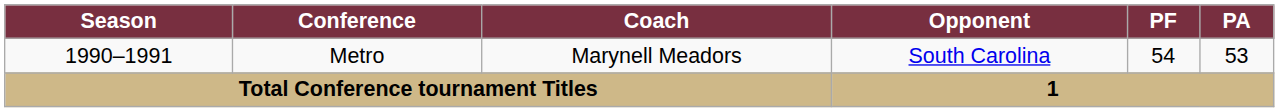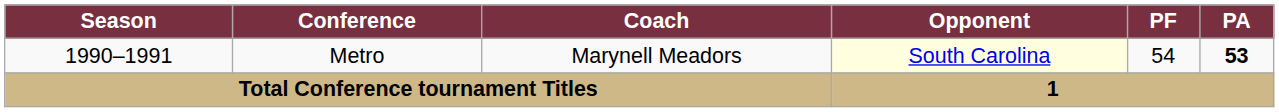(979, 55) no background -> (979, 55) lightyellow background
(1237, 55) normal -> (1237, 55) bold
